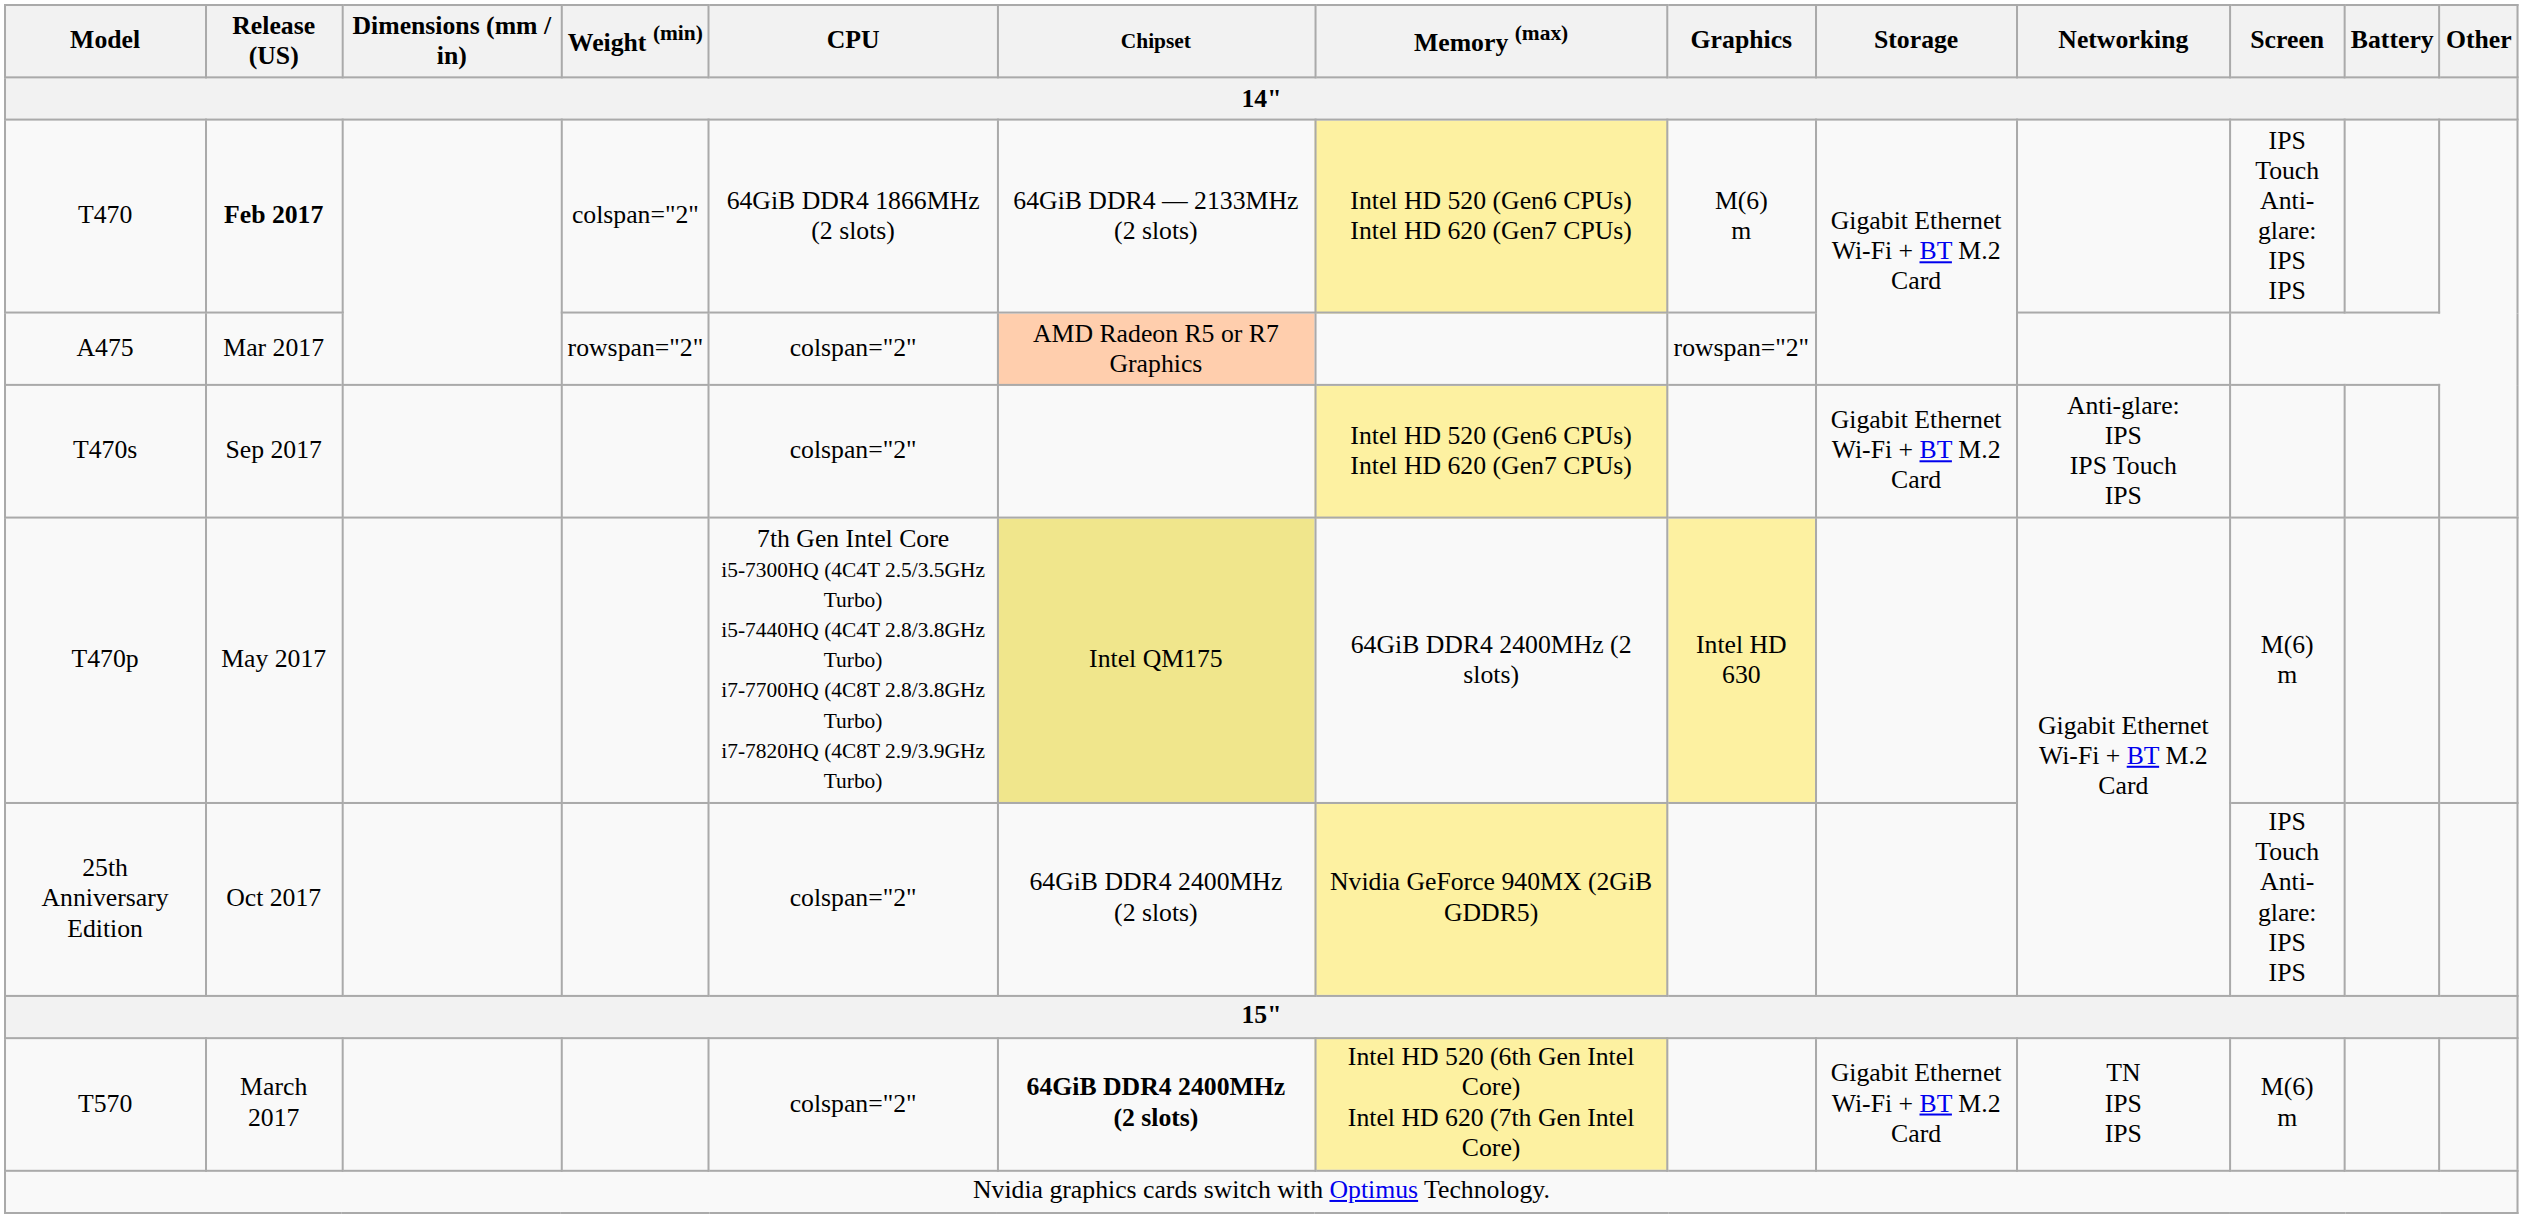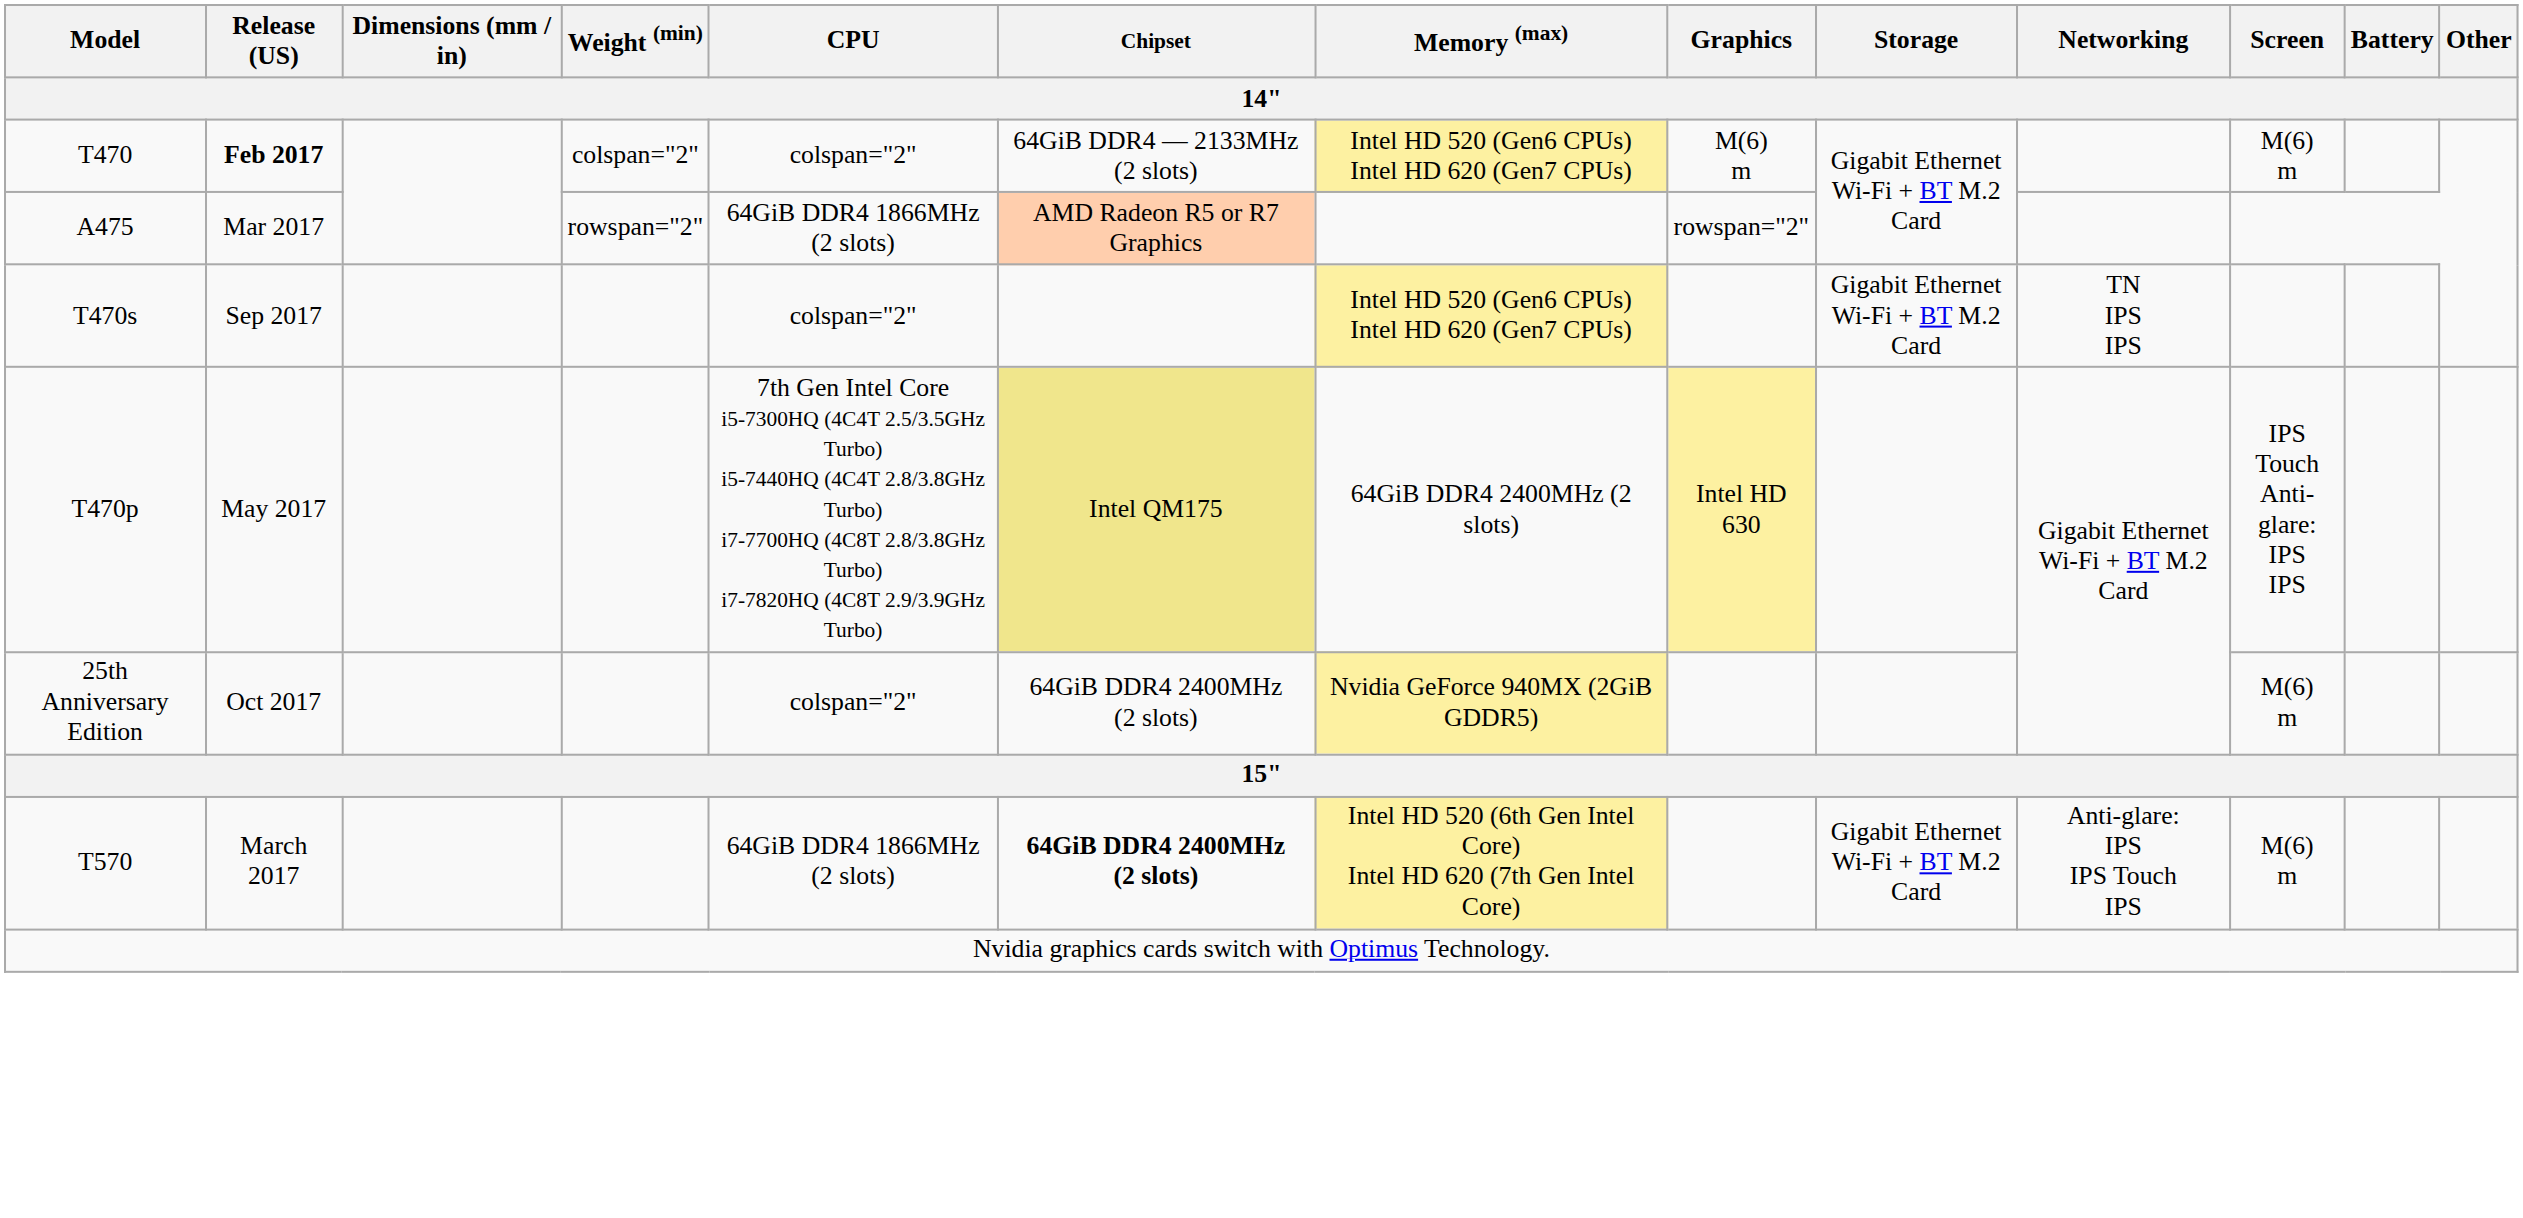(853, 215) 64GiB DDR4 1866MHz (2 slots) -> (853, 155) colspan="2"
(2287, 215) IPS Touch Anti-glare: IPS IPS -> (2287, 155) M(6) m
(853, 348) colspan="2" -> (853, 228) 64GiB DDR4 1866MHz (2 slots)
(2123, 451) Anti-glare: IPS IPS Touch IPS -> (2123, 315) TN IPS IPS
(2287, 659) M(6) m -> (2287, 508) IPS Touch Anti-glare: IPS IPS
(2287, 897) IPS Touch Anti-glare: IPS IPS -> (2287, 701) M(6) m
(853, 1103) colspan="2" -> (853, 862) 64GiB DDR4 1866MHz (2 slots)
(2123, 1103) TN IPS IPS -> (2123, 862) Anti-glare: IPS IPS Touch IPS
